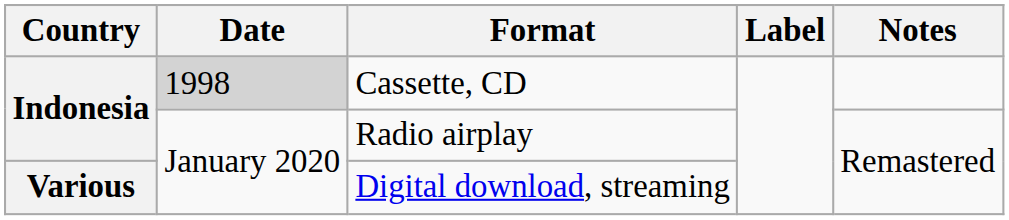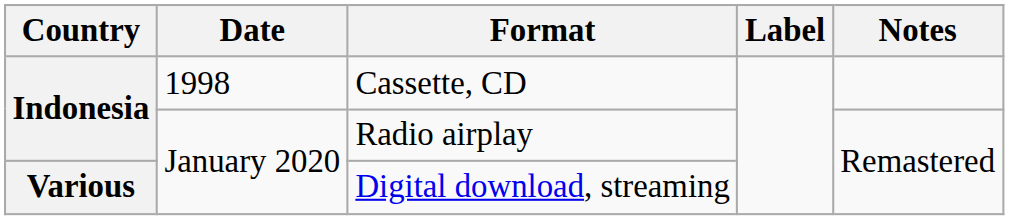(197, 82) lightgrey background -> (197, 82) no background
